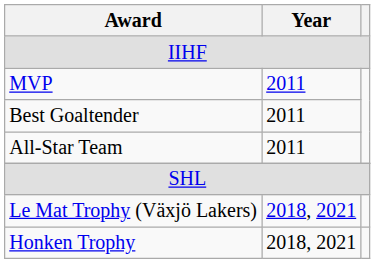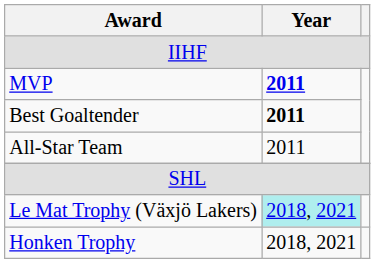(286, 83) normal -> (286, 83) bold
(286, 115) normal -> (286, 115) bold
(311, 210) no background -> (311, 210) paleturquoise background
